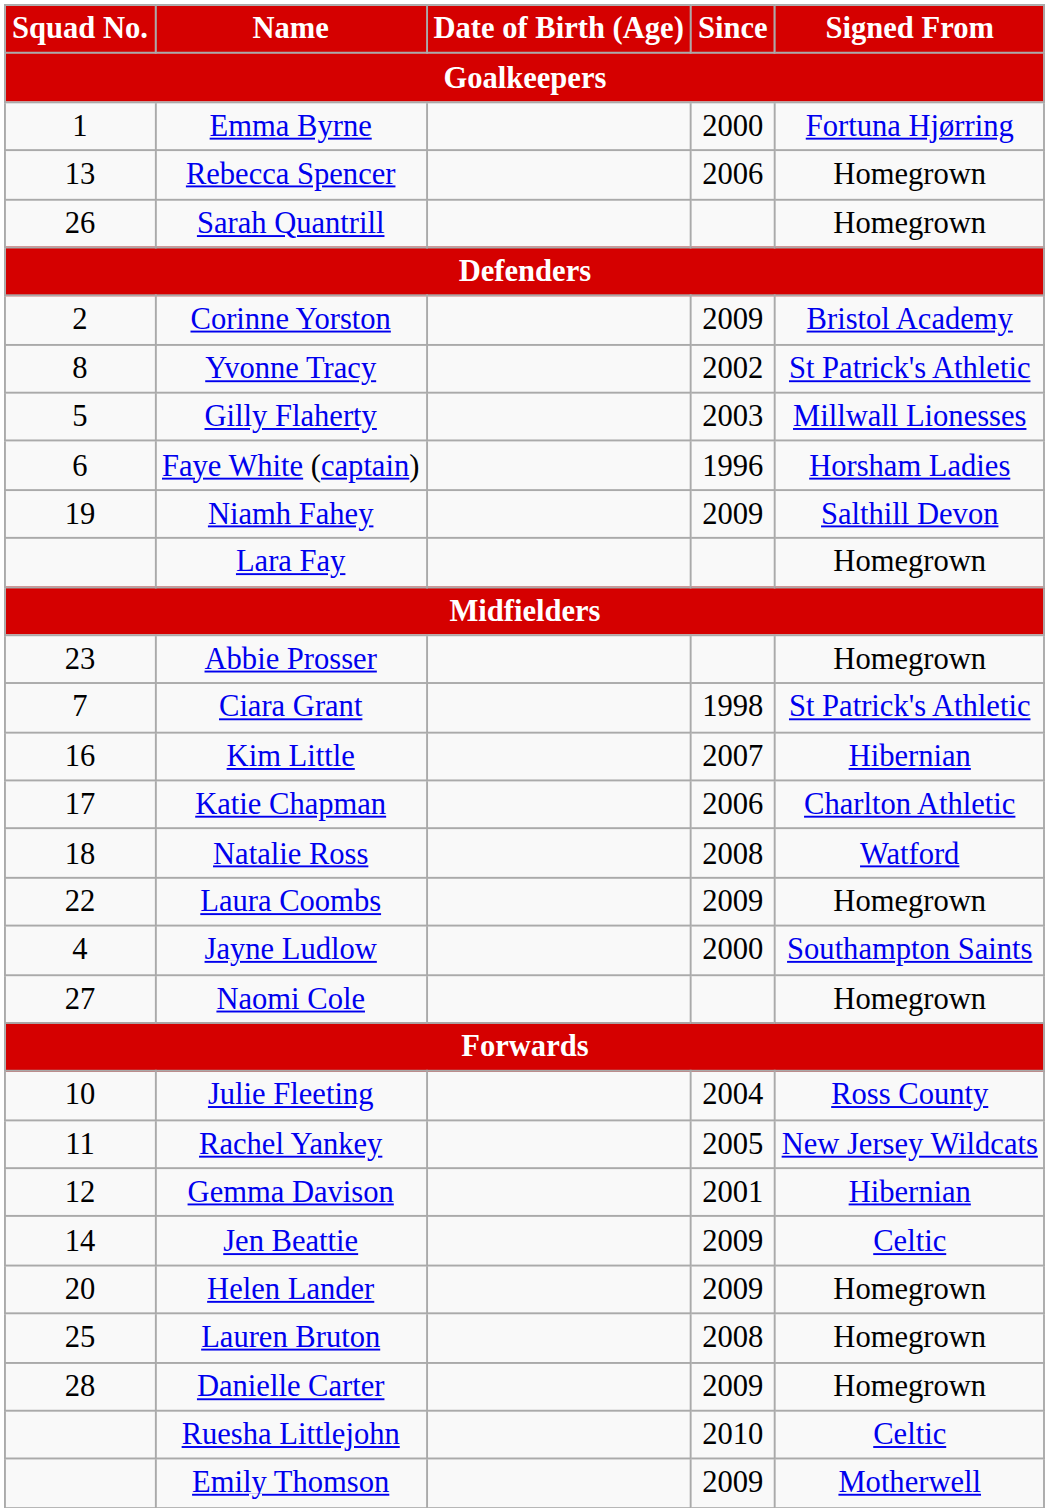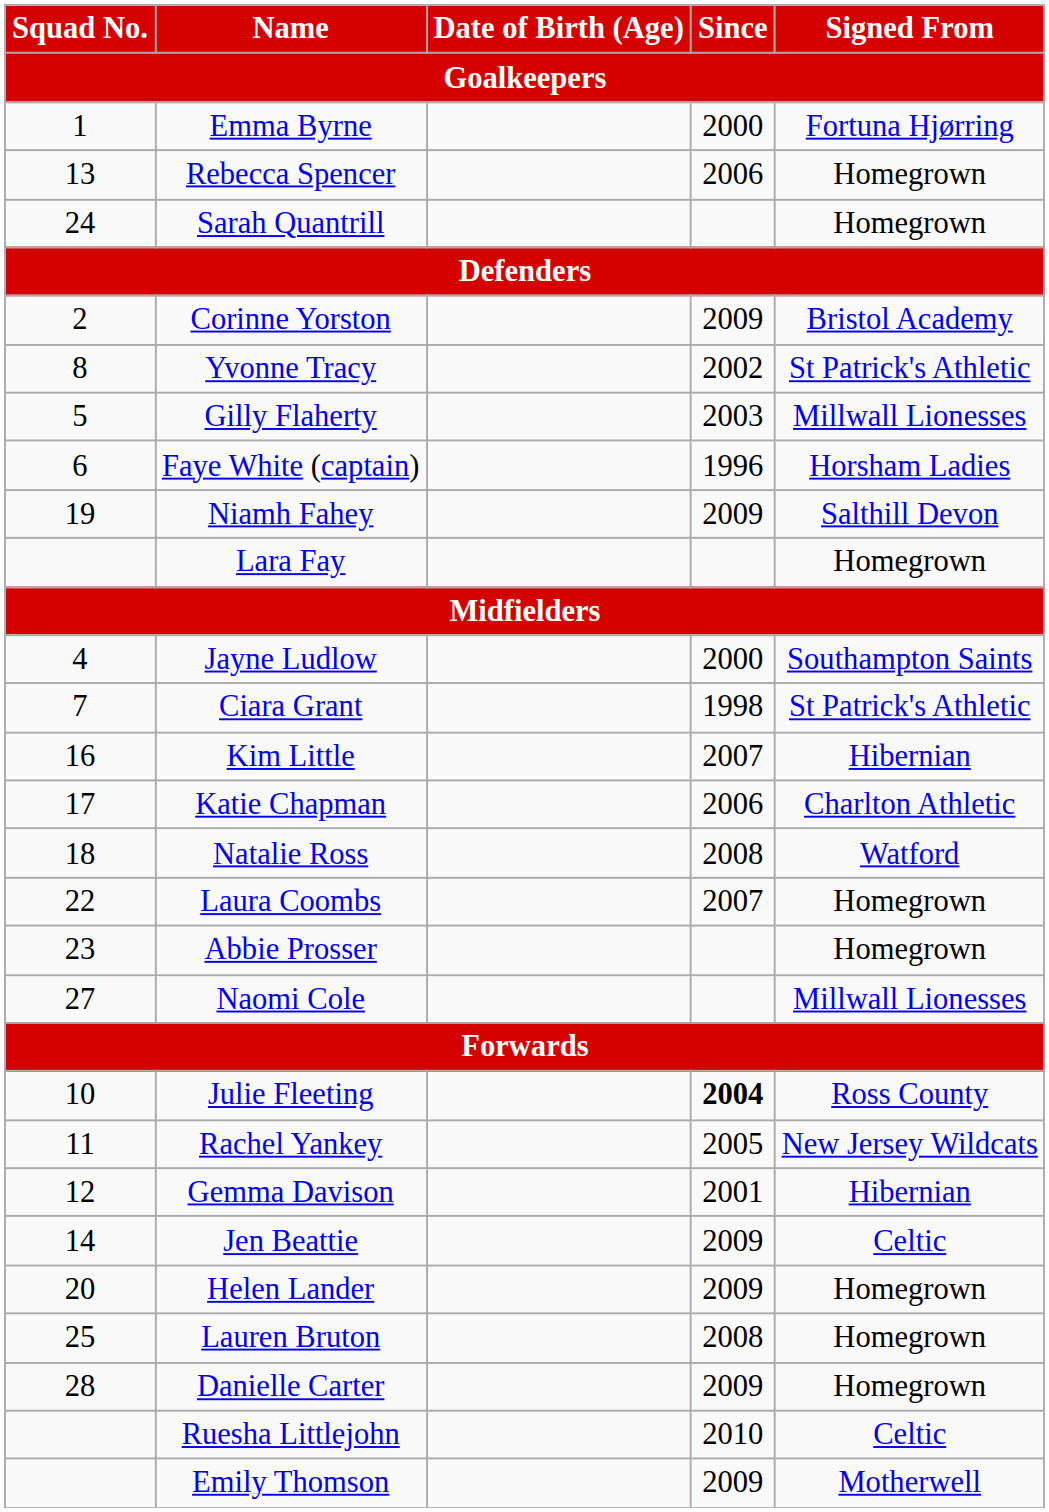(80, 222) 26 -> (80, 222) 24
rows swapped: (291, 949) <-> (291, 658)
(733, 901) 2009 -> (733, 901) 2007
(910, 998) Homegrown -> (910, 998) Millwall Lionesses
(733, 1094) normal -> (733, 1094) bold
